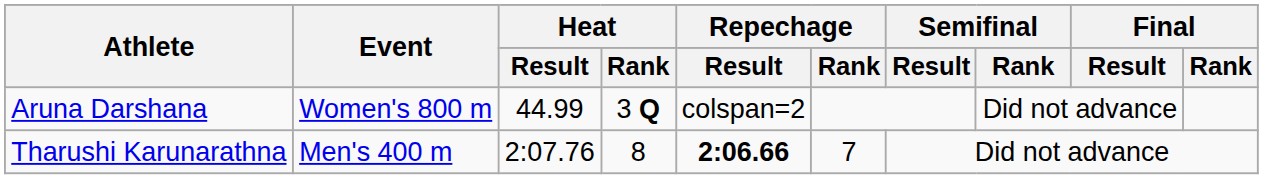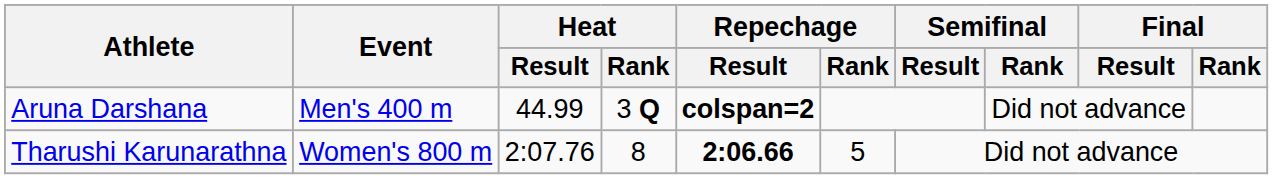(396, 109) Women's 800 m -> (376, 109) Men's 400 m
(744, 109) normal -> (748, 109) bold
(376, 152) Men's 400 m -> (396, 152) Women's 800 m
(849, 152) 7 -> (858, 152) 5
